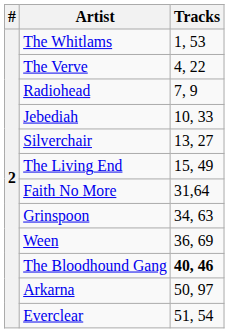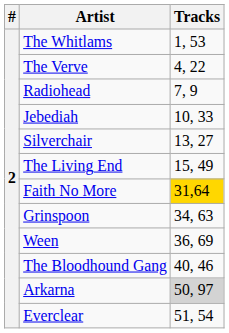(192, 191) no background -> (192, 191) gold background
(194, 265) bold -> (194, 265) normal
(194, 290) no background -> (194, 290) lightgrey background
